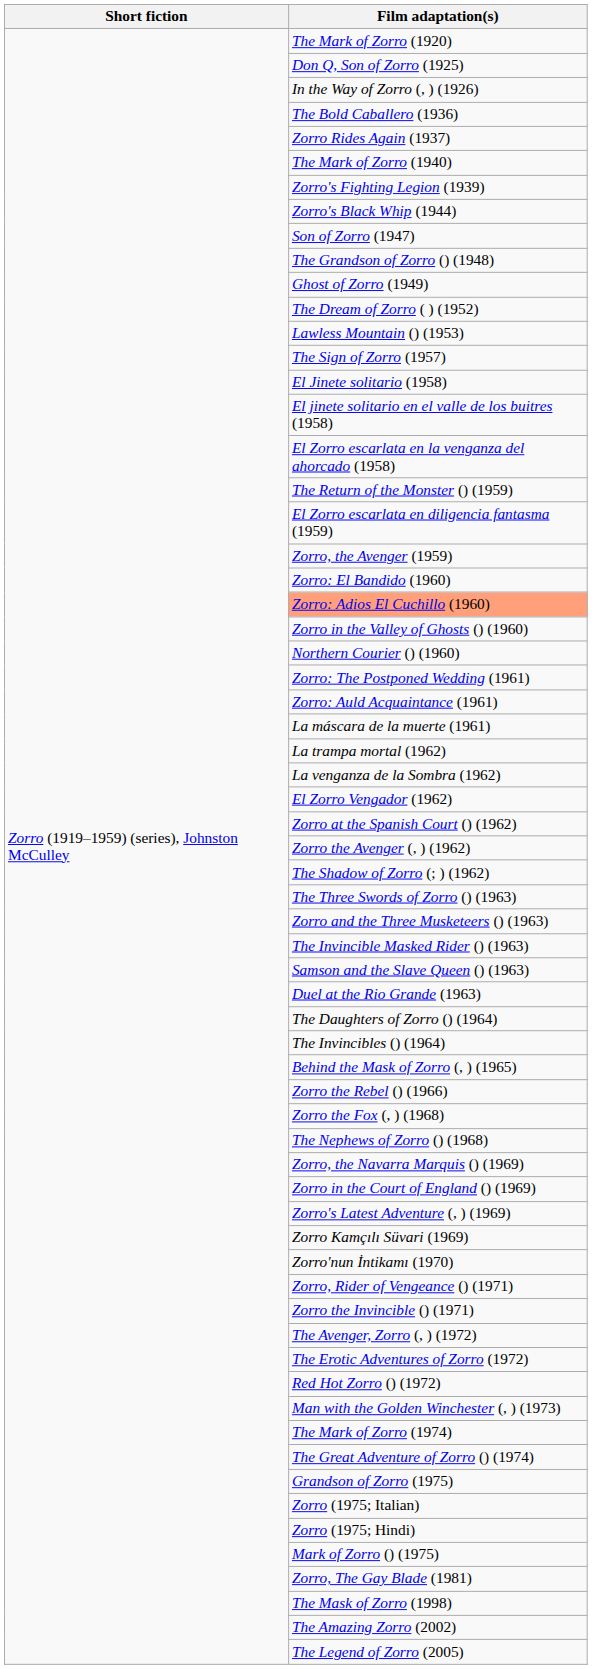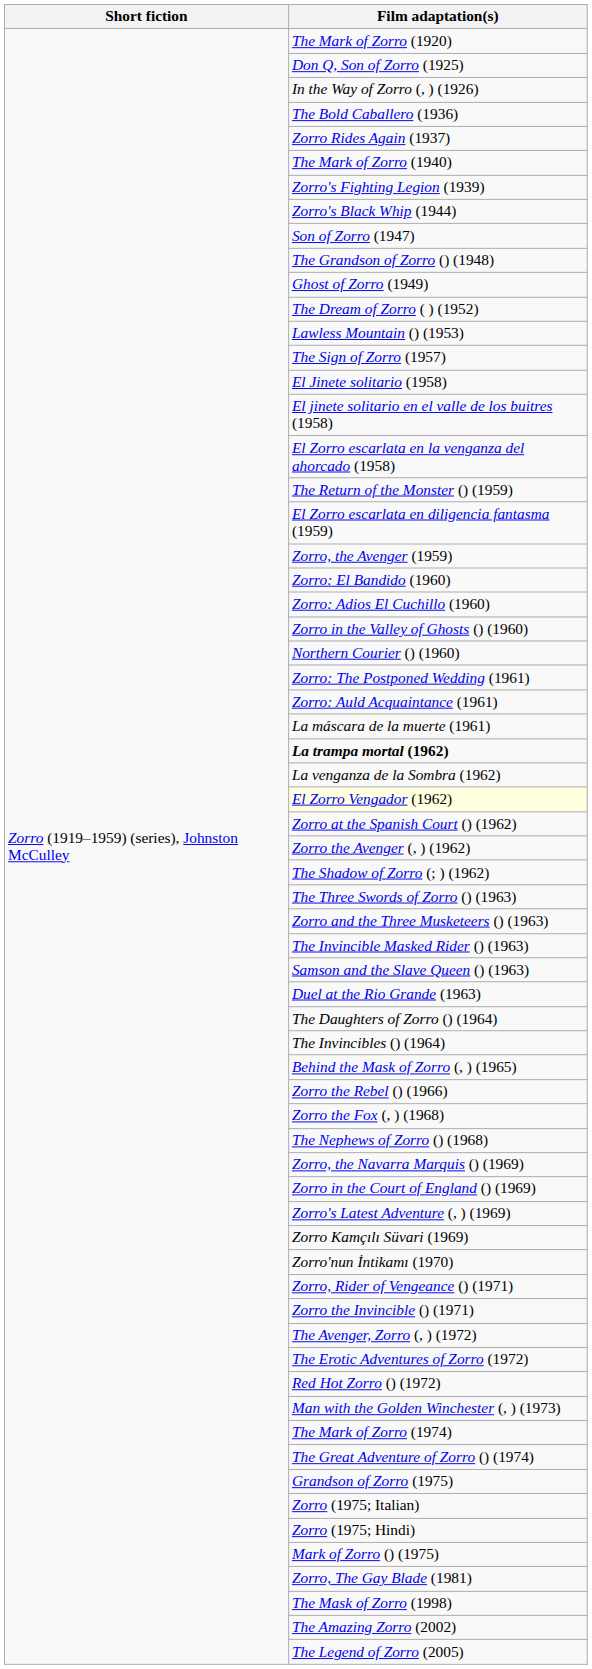(391, 604) lightsalmon background -> (391, 604) no background
(369, 750) normal -> (370, 750) bold
(372, 799) no background -> (372, 799) lightyellow background
